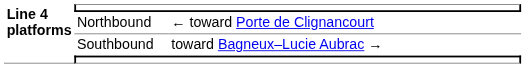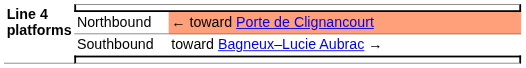(273, 22) no background -> (273, 22) lightsalmon background
